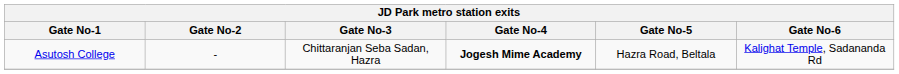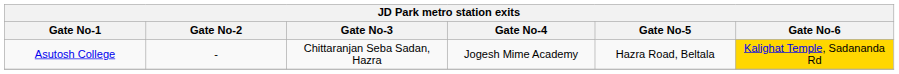(521, 54) bold -> (521, 54) normal
(815, 54) no background -> (815, 54) gold background
